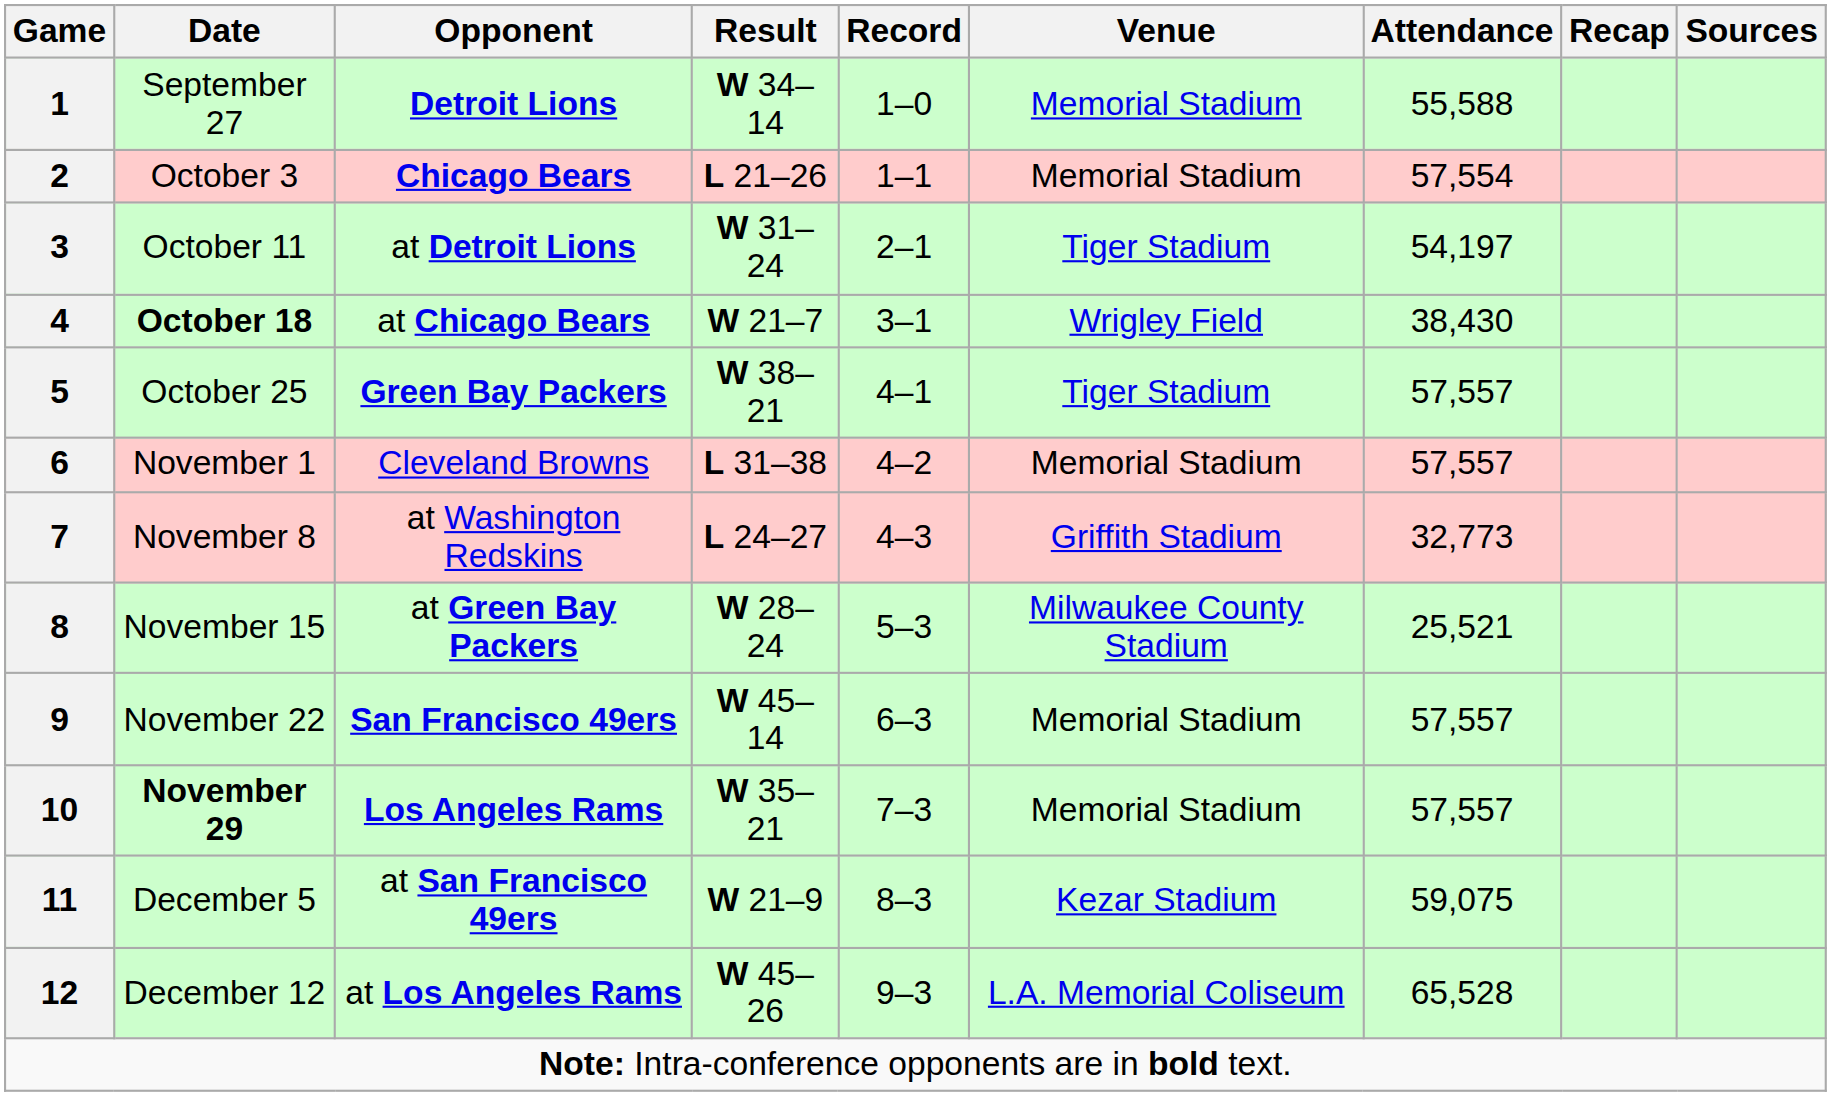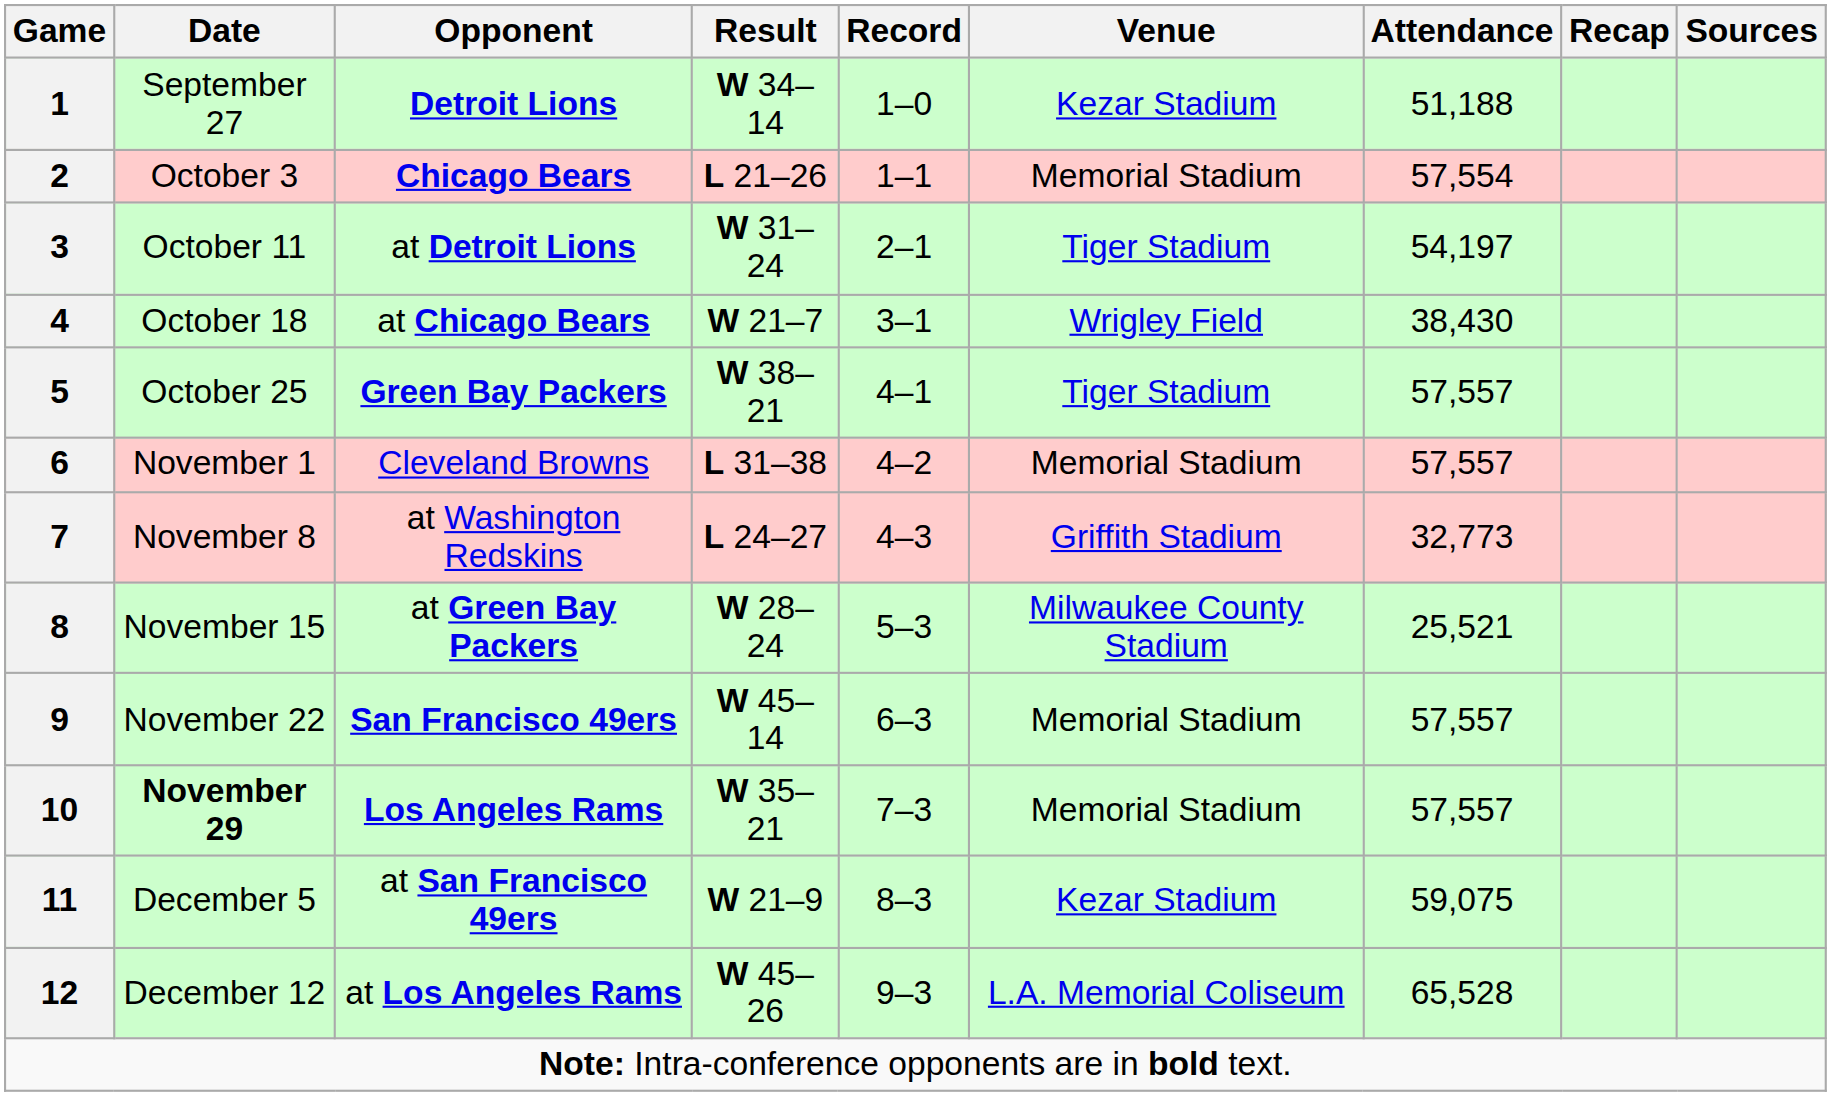(1166, 103) Memorial Stadium -> (1166, 103) Kezar Stadium
(1462, 103) 55,588 -> (1462, 103) 51,188
(224, 319) bold -> (224, 319) normal
